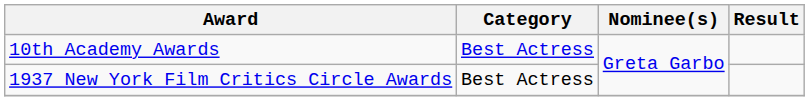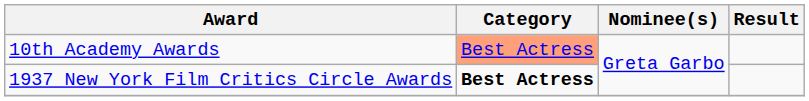(527, 50) no background -> (527, 50) lightsalmon background
(527, 80) normal -> (527, 80) bold
